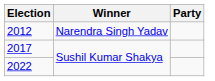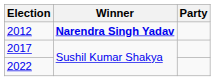(112, 31) normal -> (115, 31) bold
